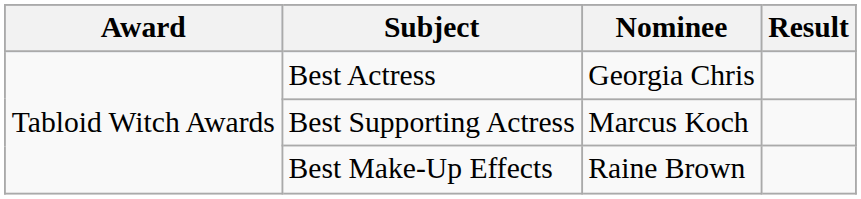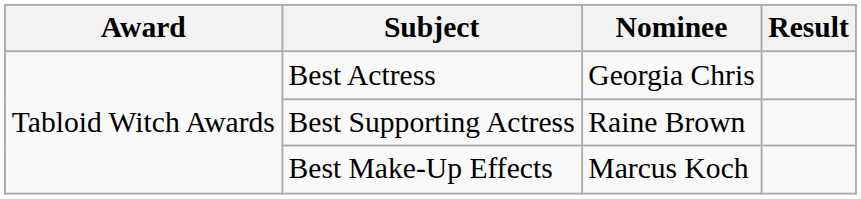(668, 121) Marcus Koch -> (667, 121) Raine Brown
(667, 168) Raine Brown -> (668, 168) Marcus Koch
